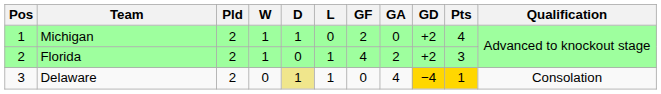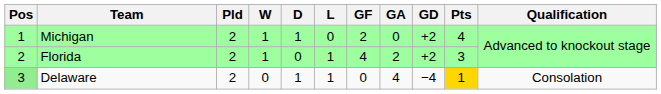(21, 78) no background -> (21, 78) lightgreen background
(298, 78) khaki background -> (298, 78) no background
(429, 78) gold background -> (429, 78) no background
